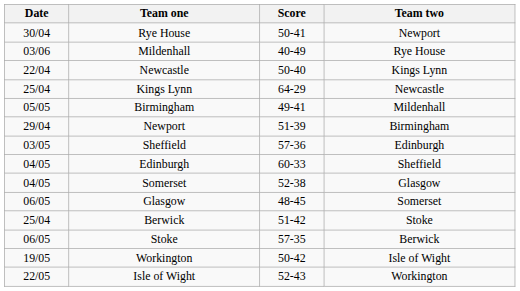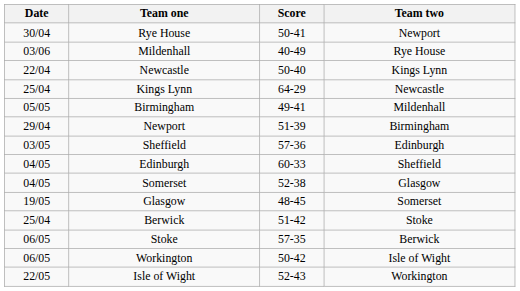(37, 201) 06/05 -> (37, 201) 19/05
(37, 257) 19/05 -> (37, 257) 06/05
